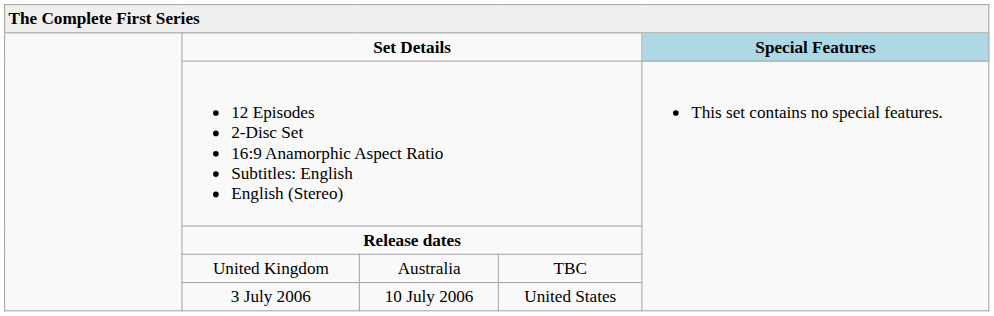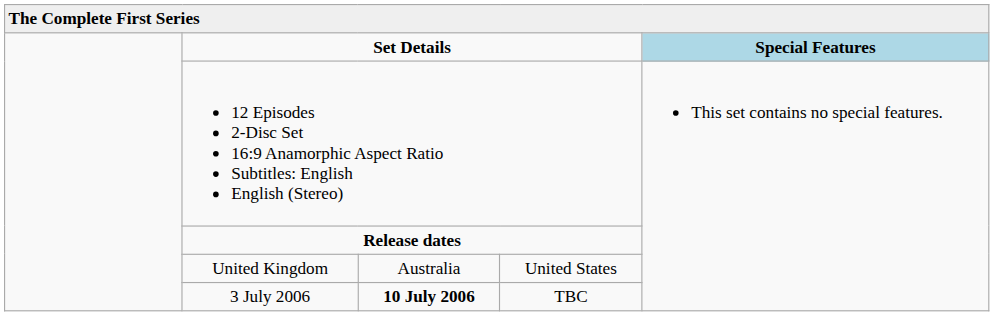(570, 268) TBC -> (571, 268) United States
(429, 296) normal -> (429, 296) bold
(570, 296) United States -> (571, 296) TBC
